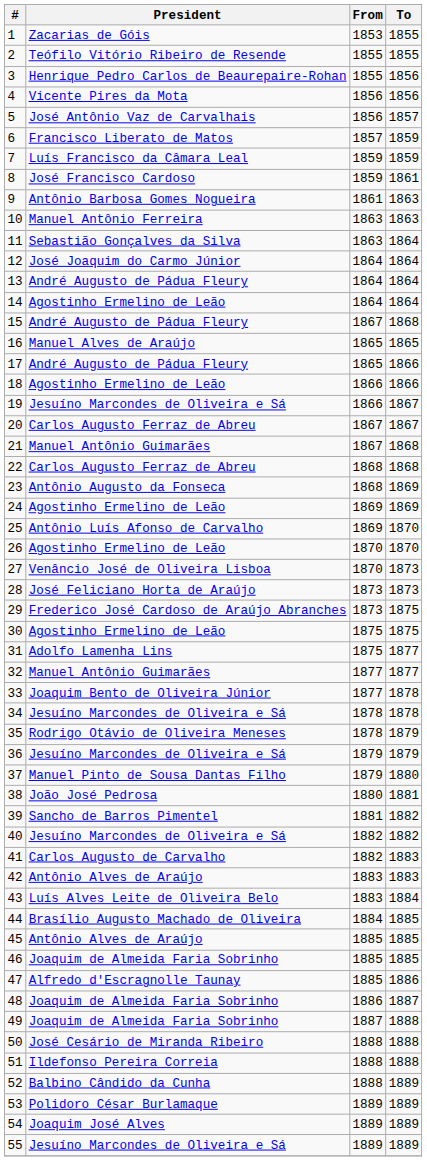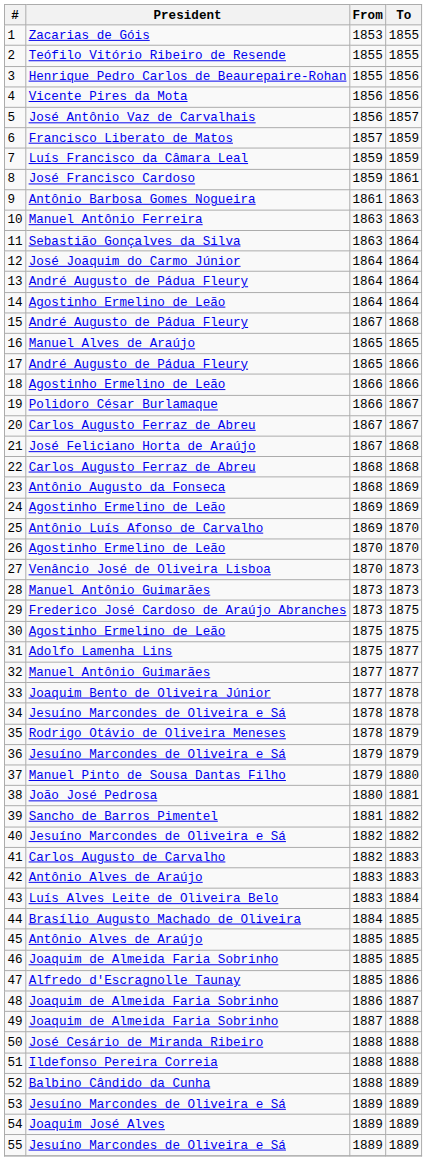(157, 405) Jesuíno Marcondes de Oliveira e Sá -> (123, 405) Polidoro César Burlamaque
(119, 446) Manuel Antônio Guimarães -> (142, 446) José Feliciano Horta de Araújo
(142, 590) José Feliciano Horta de Araújo -> (119, 590) Manuel Antônio Guimarães
(123, 1104) Polidoro César Burlamaque -> (157, 1104) Jesuíno Marcondes de Oliveira e Sá
